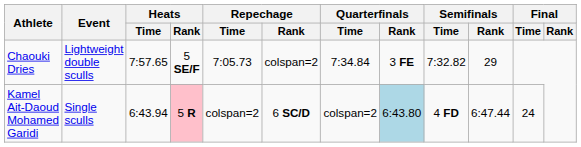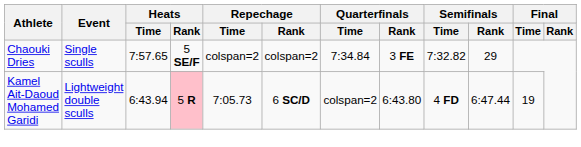(94, 63) Lightweight double sculls -> (81, 56) Single sculls
(232, 63) 7:05.73 -> (232, 56) colspan=2
(81, 114) Single sculls -> (94, 101) Lightweight double sculls
(232, 114) colspan=2 -> (232, 101) 7:05.73
(402, 114) lightblue background -> (402, 101) no background
(528, 114) 24 -> (528, 101) 19
